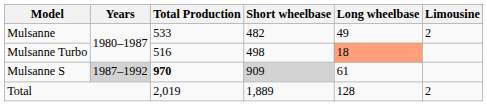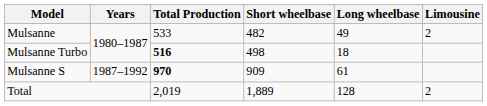(162, 52) normal -> (162, 52) bold
(343, 52) lightsalmon background -> (343, 52) no background
(120, 71) lightgrey background -> (120, 71) no background
(255, 71) lightgrey background -> (255, 71) no background
